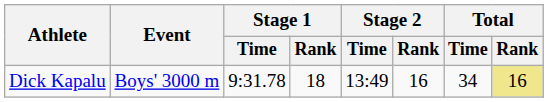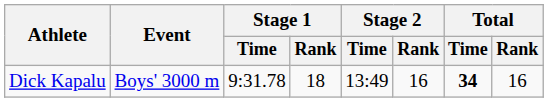(468, 81) normal -> (468, 81) bold
(517, 81) khaki background -> (517, 81) no background
